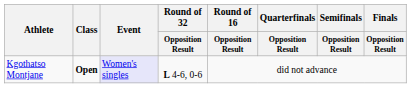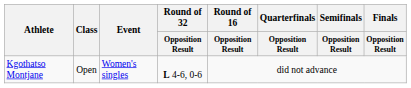(87, 70) bold -> (87, 70) normal
(119, 70) lavender background -> (119, 70) no background
